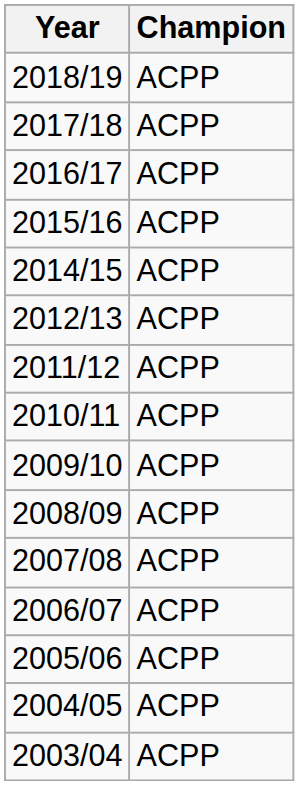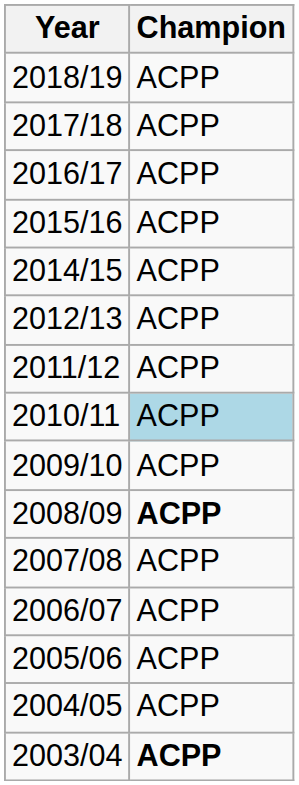(178, 416) no background -> (178, 416) lightblue background
(178, 513) normal -> (179, 513) bold
(178, 755) normal -> (179, 755) bold
